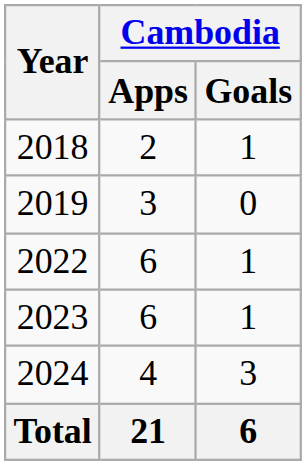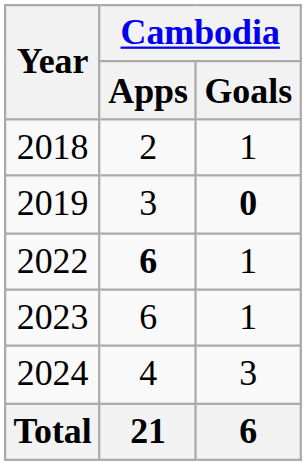(248, 203) normal -> (248, 203) bold
(148, 260) normal -> (148, 260) bold
